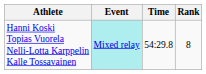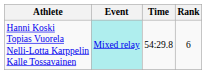(188, 45) 8 -> (188, 45) 6
